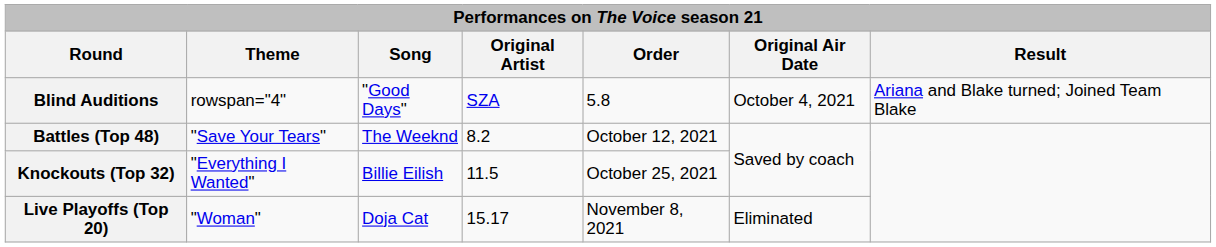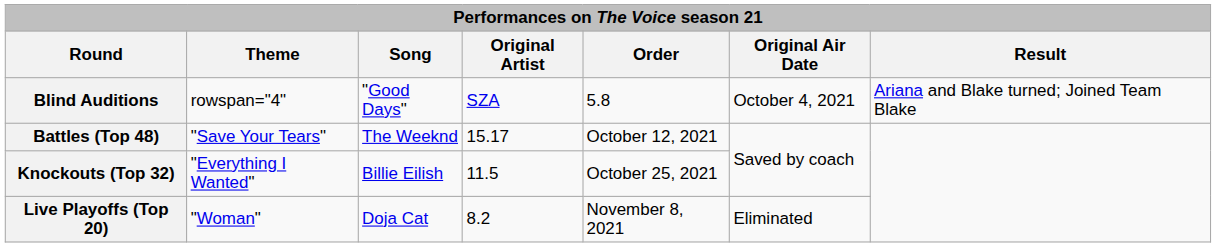(478, 136) 8.2 -> (488, 136) 15.17
(488, 219) 15.17 -> (478, 219) 8.2
